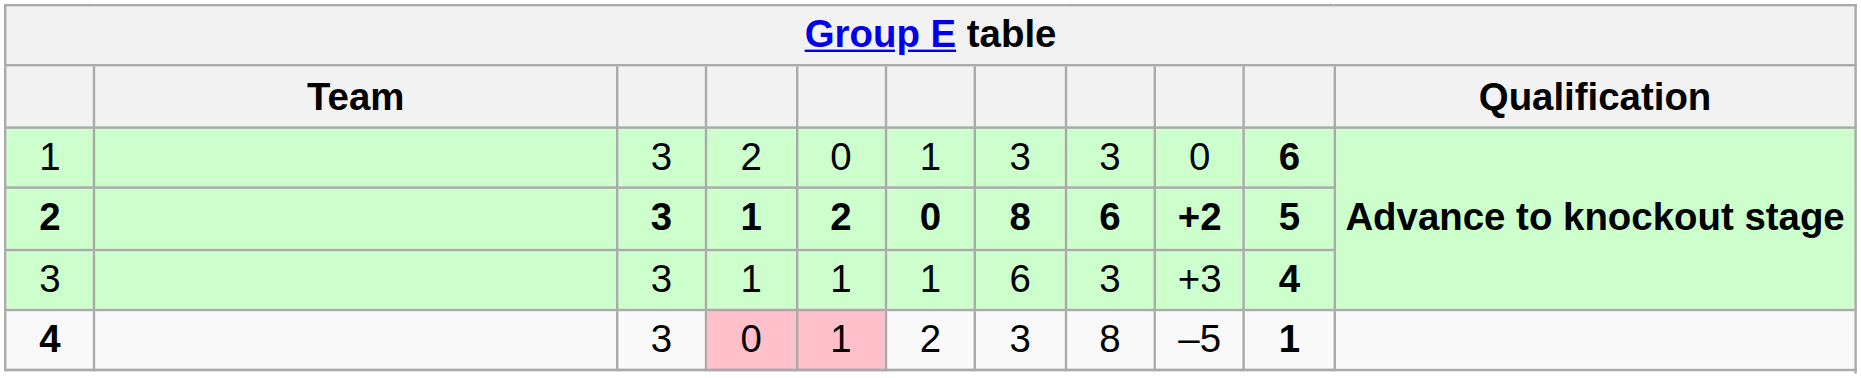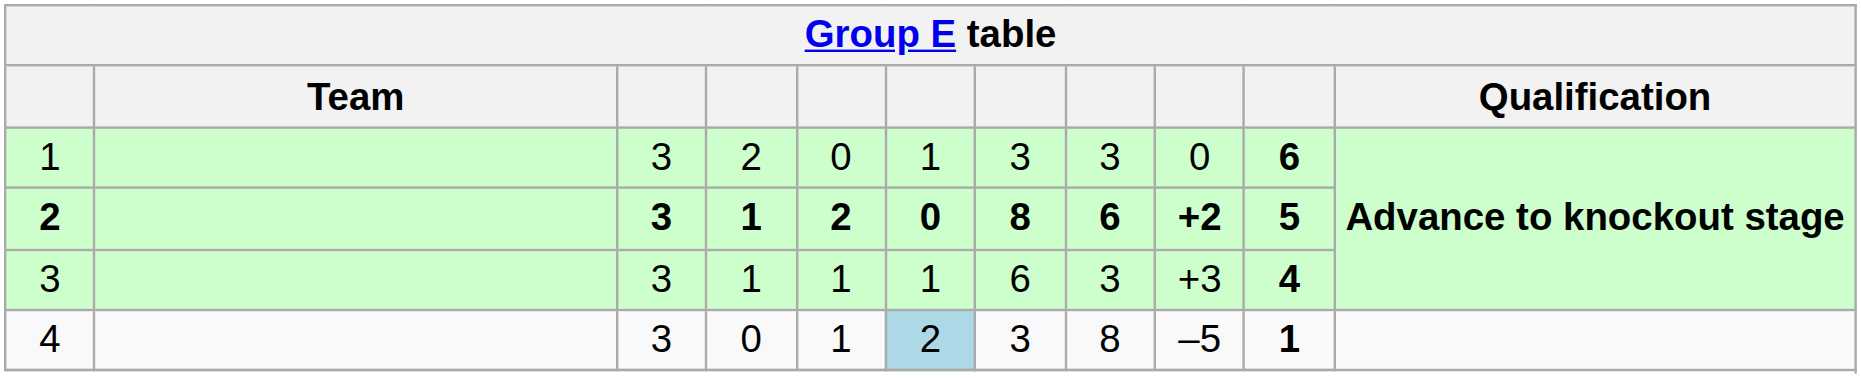(50, 339) bold -> (50, 339) normal
(751, 339) pink background -> (751, 339) no background
(841, 339) pink background -> (841, 339) no background
(931, 339) no background -> (931, 339) lightblue background
